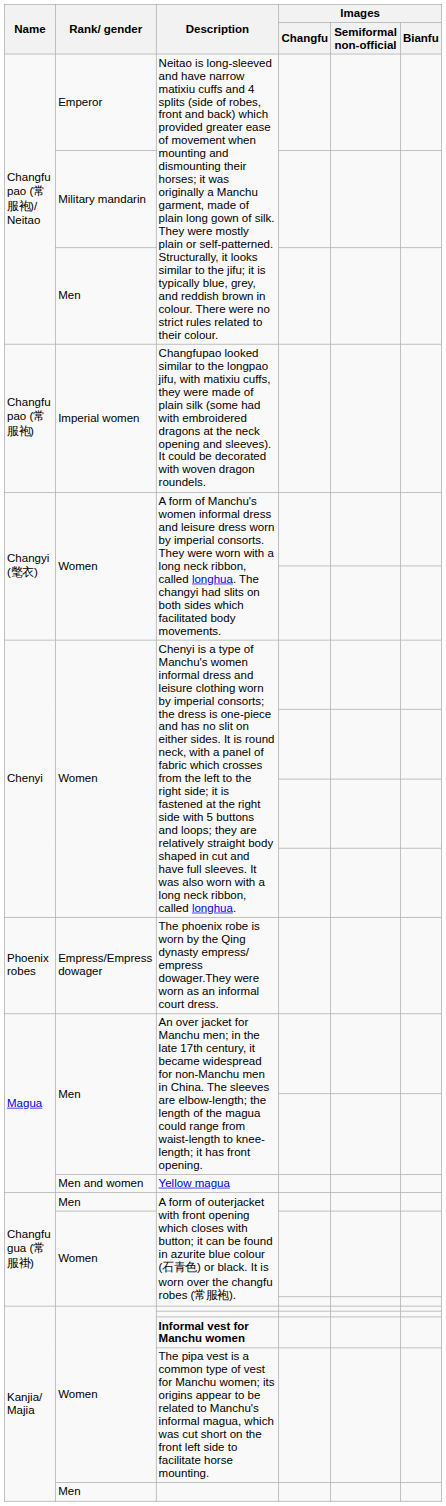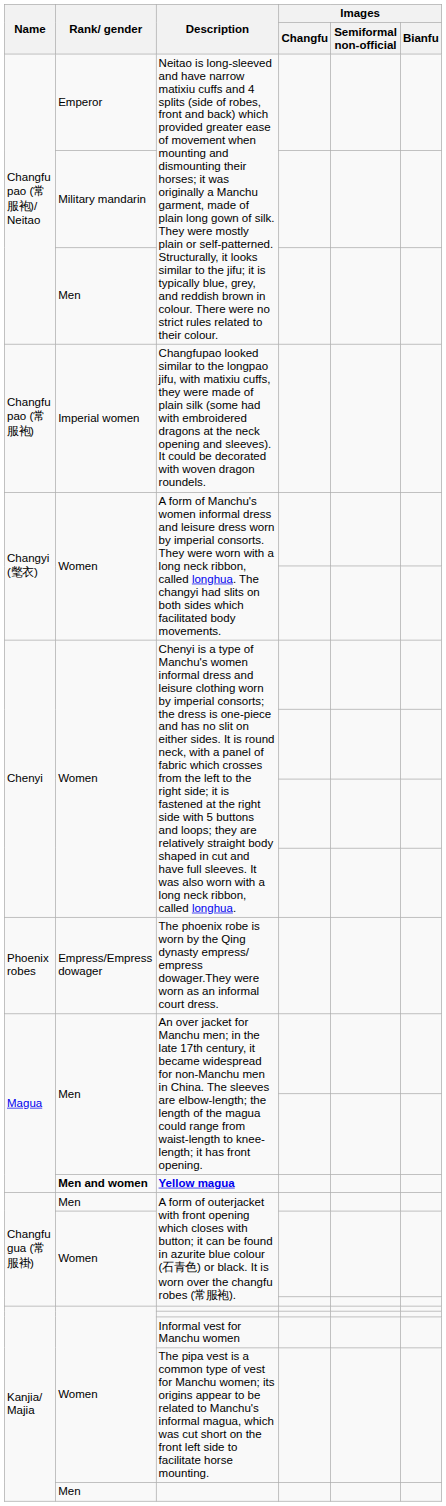(101, 1183) normal -> (103, 1183) bold
(194, 1183) normal -> (197, 1183) bold
(204, 1332) bold -> (200, 1332) normal
